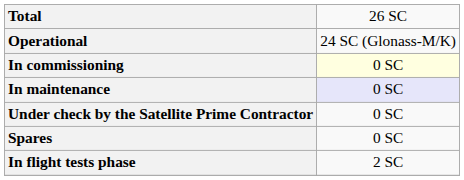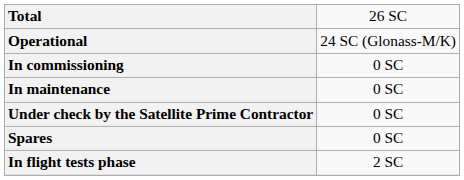(388, 65) lightyellow background -> (388, 65) no background
(388, 89) lavender background -> (388, 89) no background
